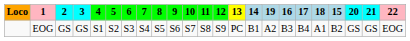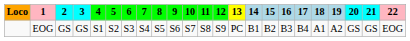columns swapped: (337, 12) <-> (270, 12)
